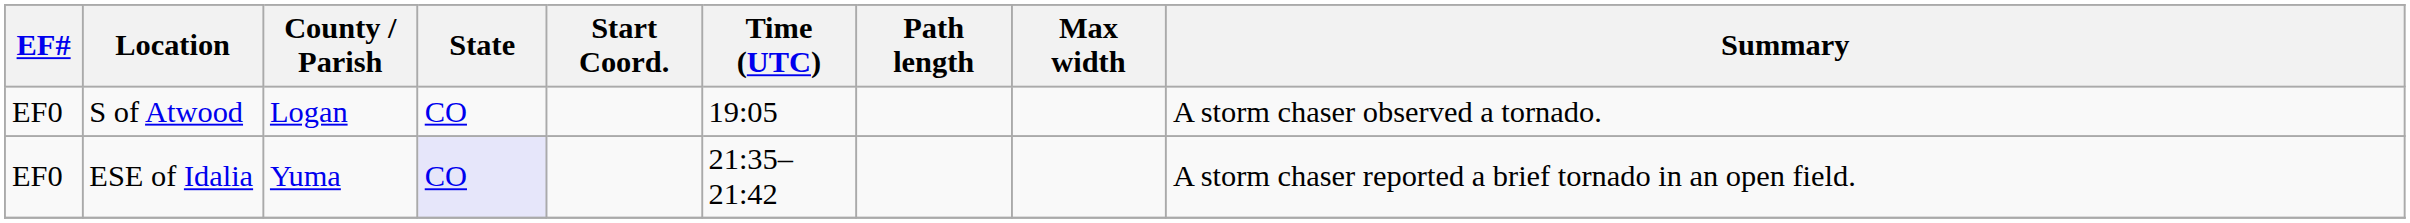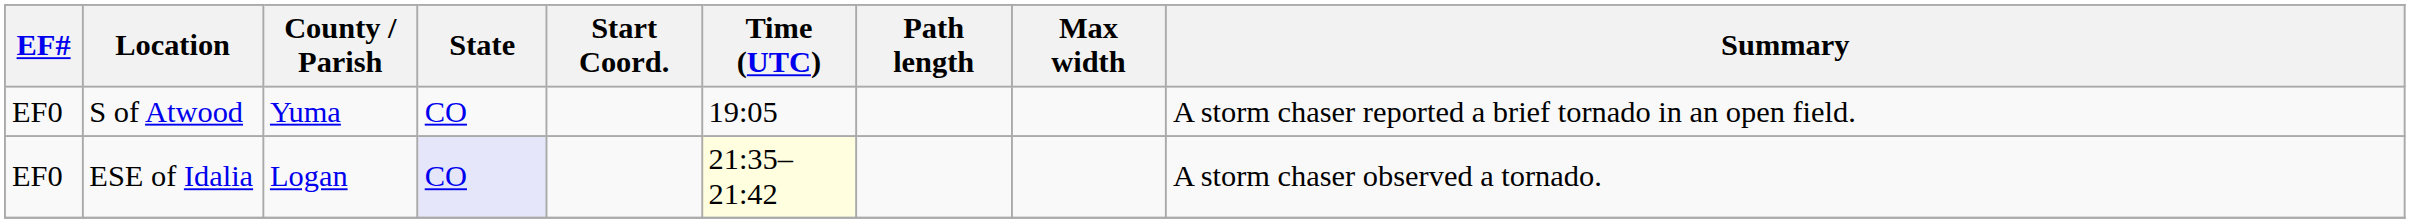(309, 111) Logan -> (305, 111) Yuma
(1387, 111) A storm chaser observed a tornado. -> (1514, 111) A storm chaser reported a brief tornado in an open field.
(305, 176) Yuma -> (309, 176) Logan
(751, 176) no background -> (751, 176) lightyellow background
(1514, 176) A storm chaser reported a brief tornado in an open field. -> (1387, 176) A storm chaser observed a tornado.
